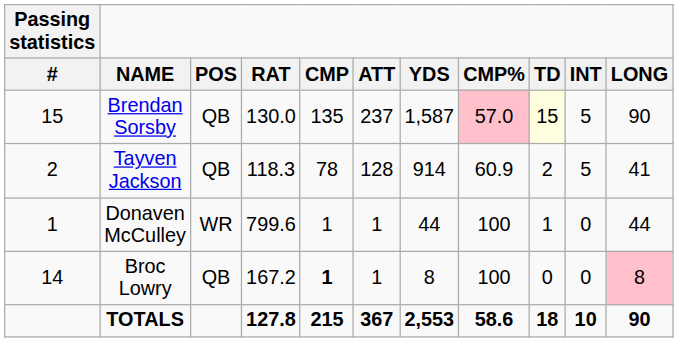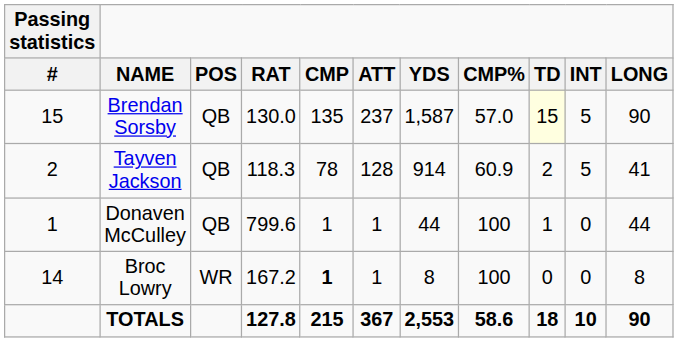(494, 116) pink background -> (494, 116) no background
(216, 224) WR -> (216, 224) QB
(216, 277) QB -> (216, 277) WR
(639, 277) pink background -> (639, 277) no background
